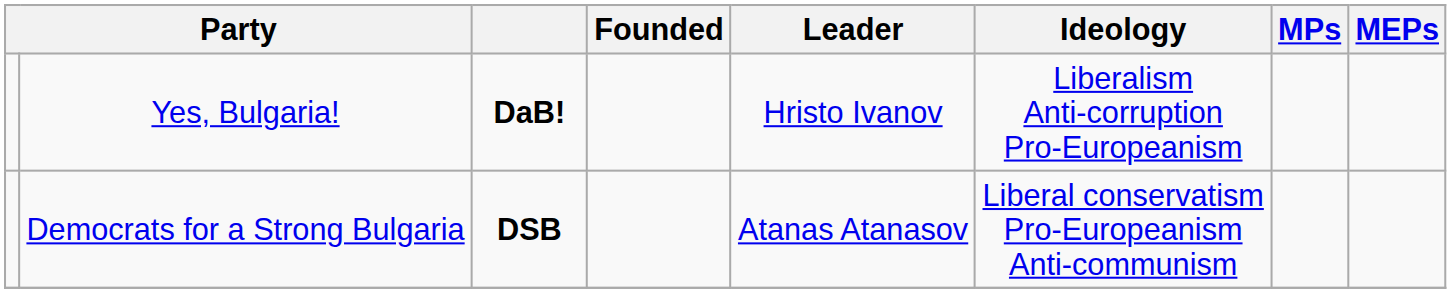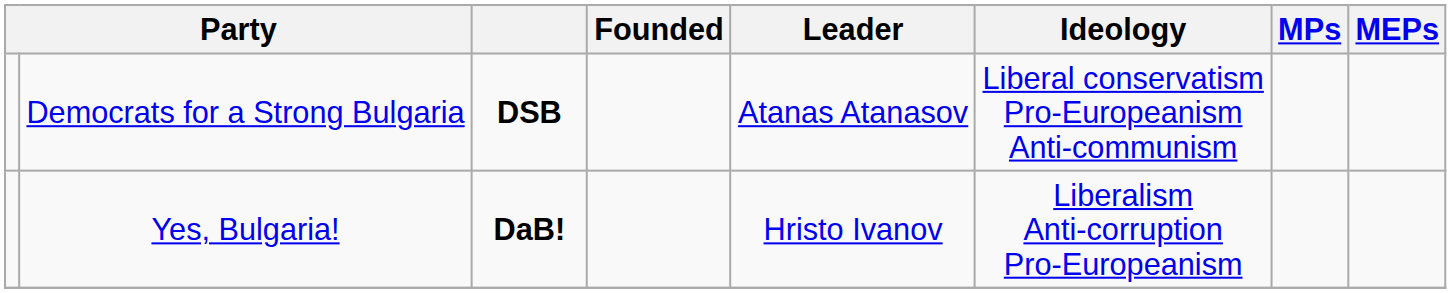rows swapped: (246, 112) <-> (246, 230)
